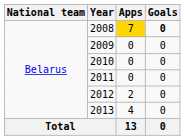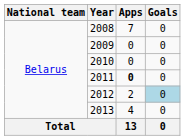(131, 29) gold background -> (131, 29) no background
(163, 29) bold -> (163, 29) normal
(131, 78) normal -> (131, 78) bold
(163, 94) no background -> (163, 94) lightblue background
